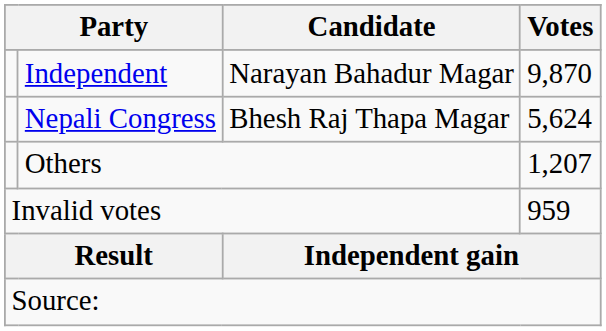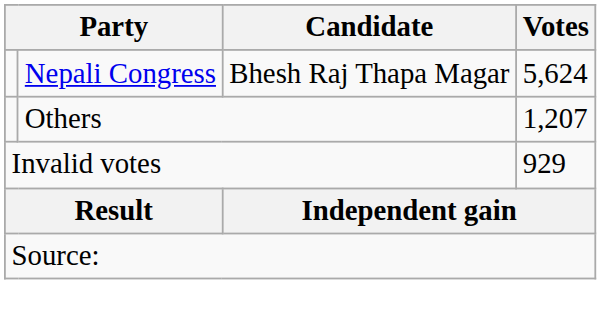- row: (96, 73)
(549, 210) 959 -> (544, 164) 929
